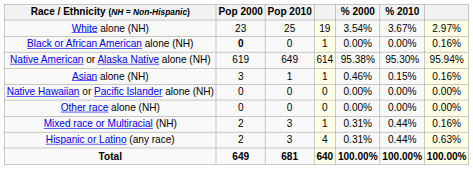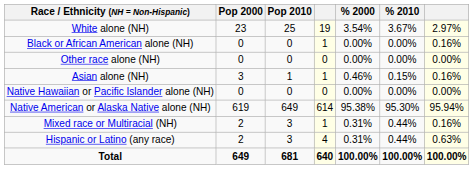(241, 44) bold -> (241, 44) normal
rows swapped: (110, 60) <-> (110, 108)
